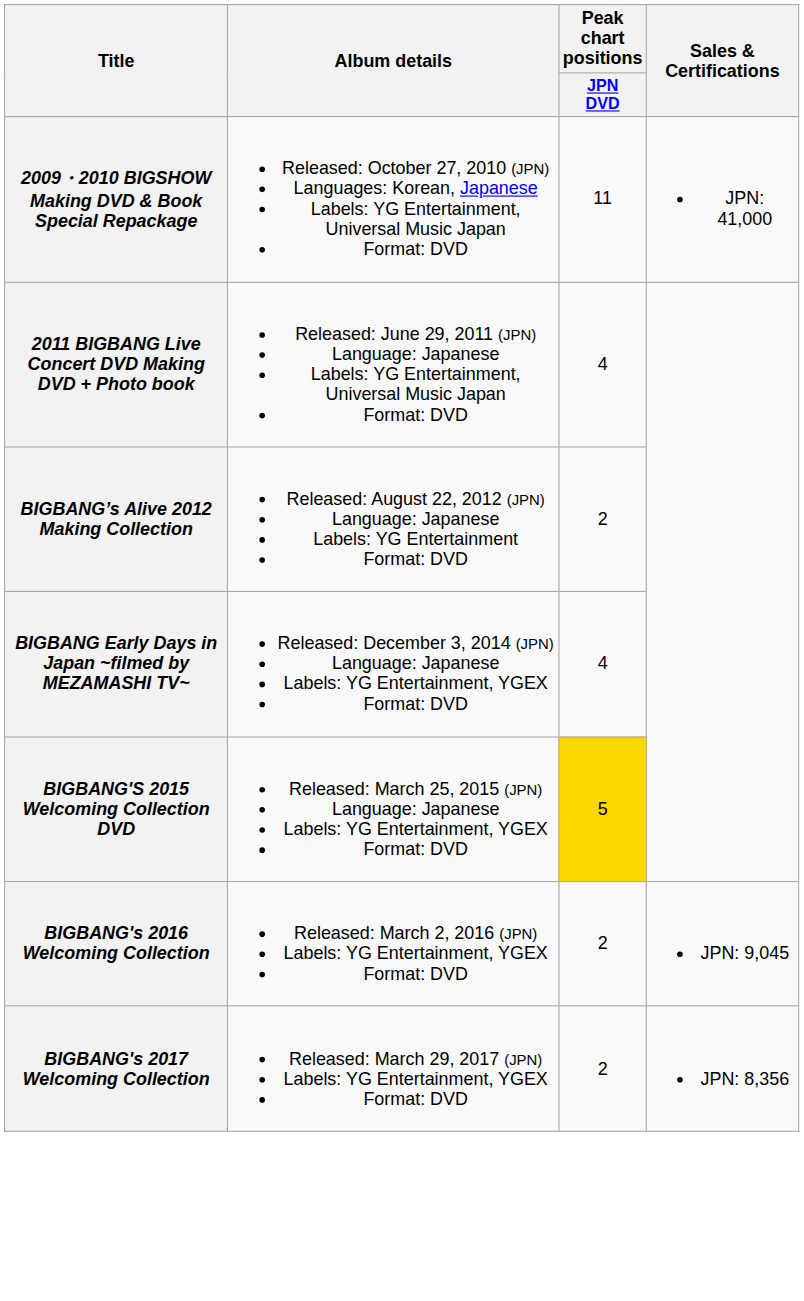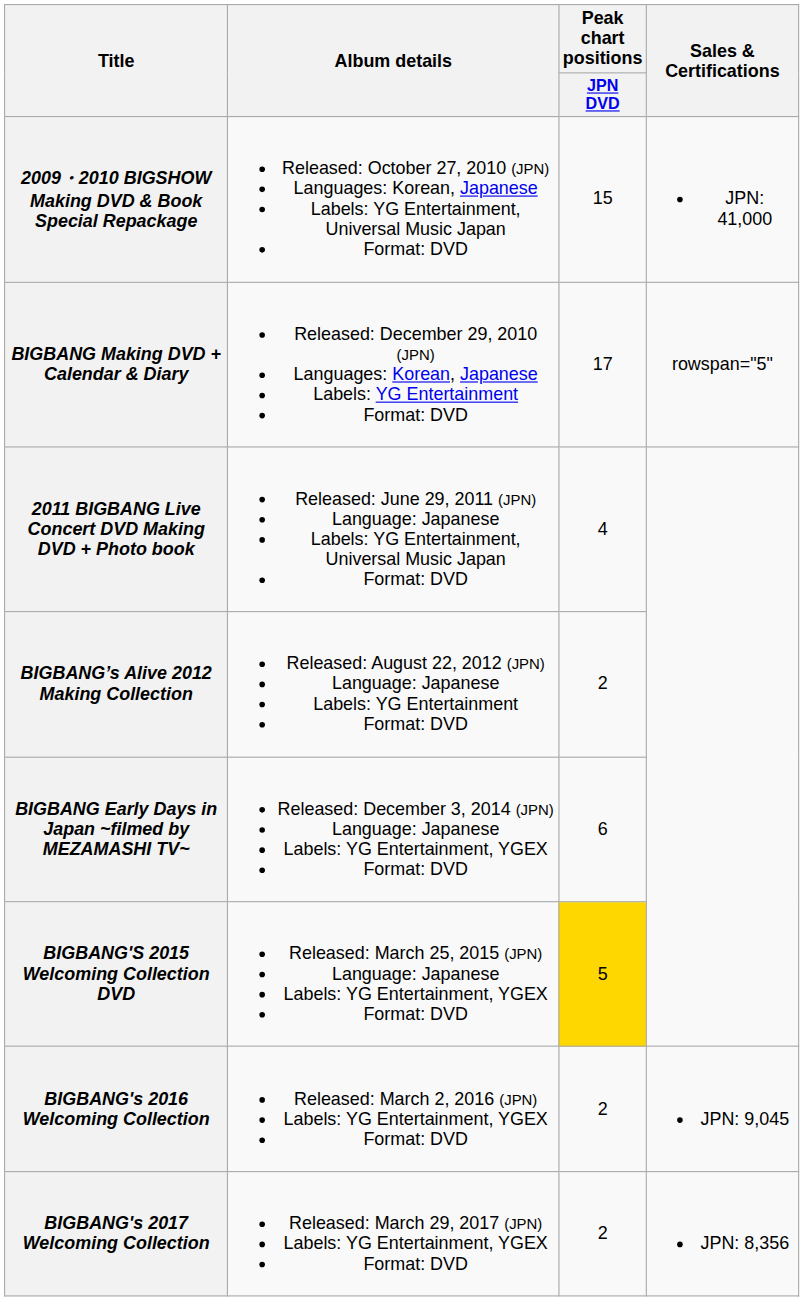(603, 199) 11 -> (603, 199) 15
+ row: (116, 364)
(603, 664) 4 -> (603, 829) 6
